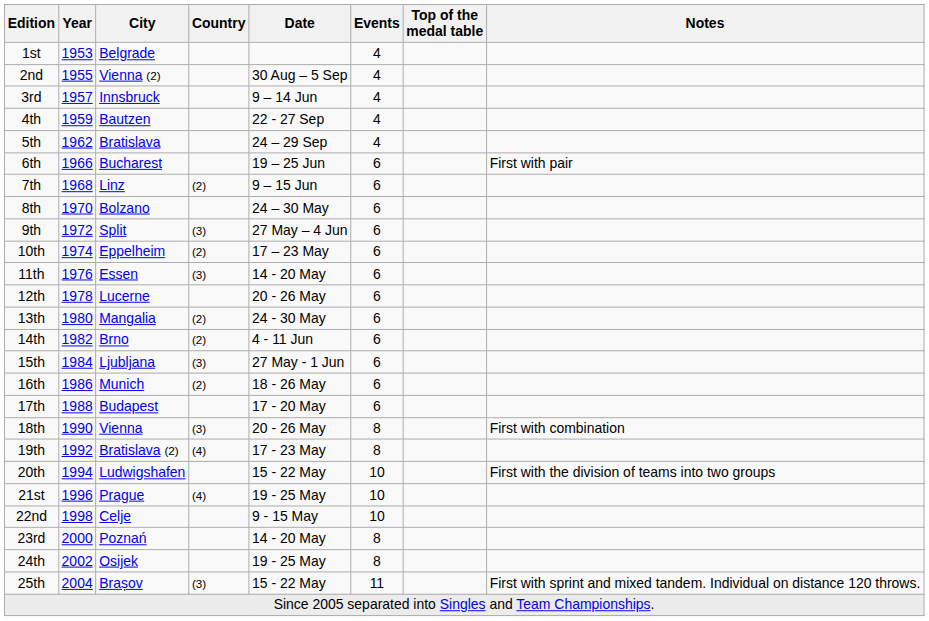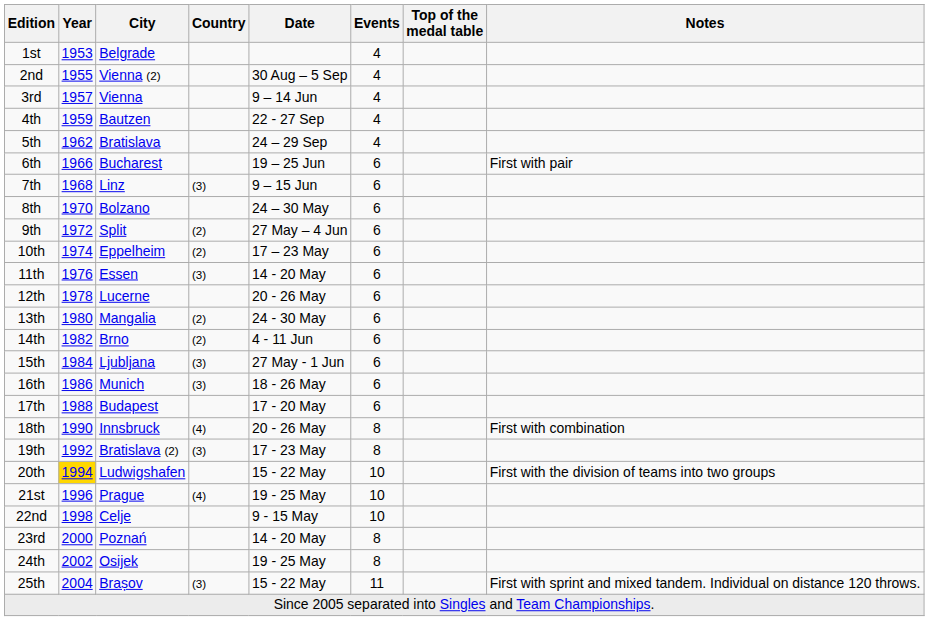(129, 98) Innsbruck -> (121, 98) Vienna
(199, 187) (2) -> (199, 187) (3)
(199, 231) (3) -> (199, 231) (2)
(199, 385) (2) -> (199, 385) (3)
(121, 429) Vienna -> (129, 429) Innsbruck
(199, 430) (3) -> (199, 430) (4)
(199, 452) (4) -> (199, 452) (3)
(77, 473) no background -> (77, 473) gold background
